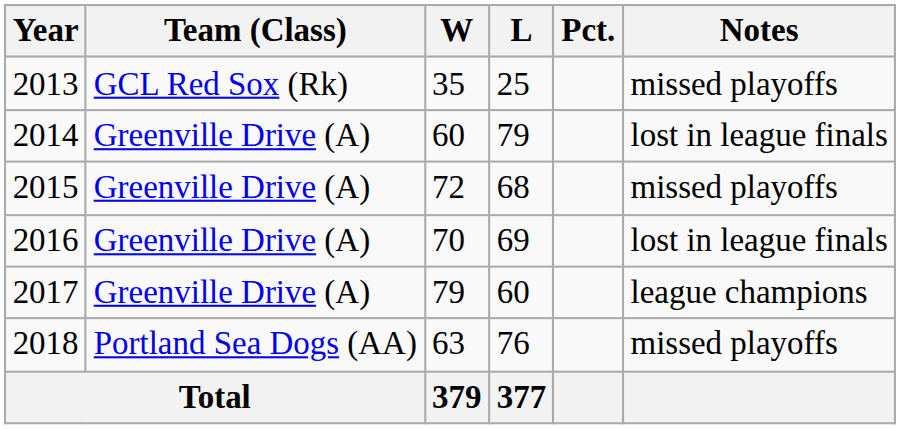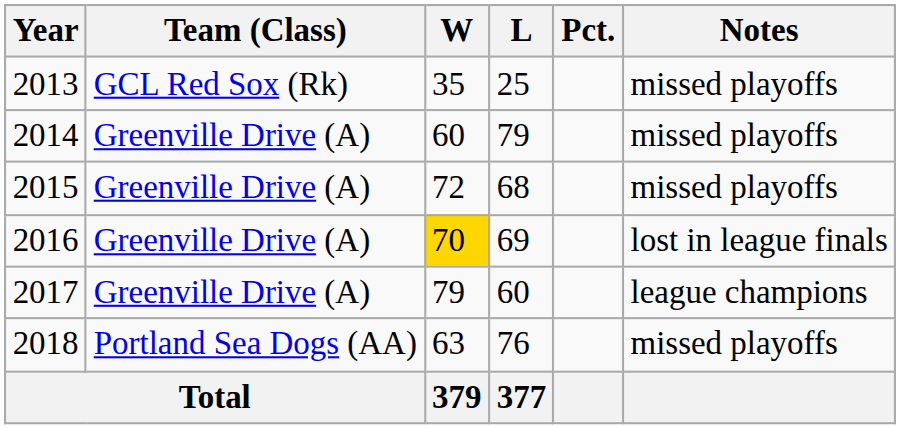(759, 135) lost in league finals -> (734, 135) missed playoffs
(449, 239) no background -> (449, 239) gold background
